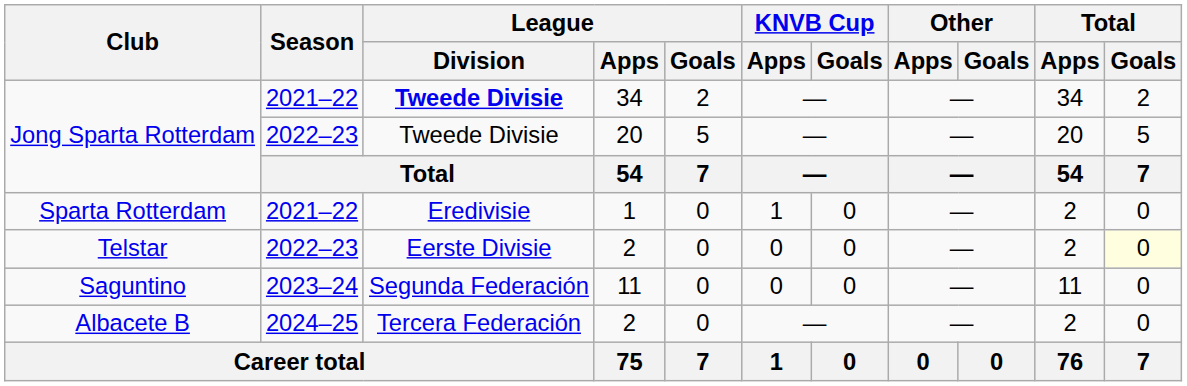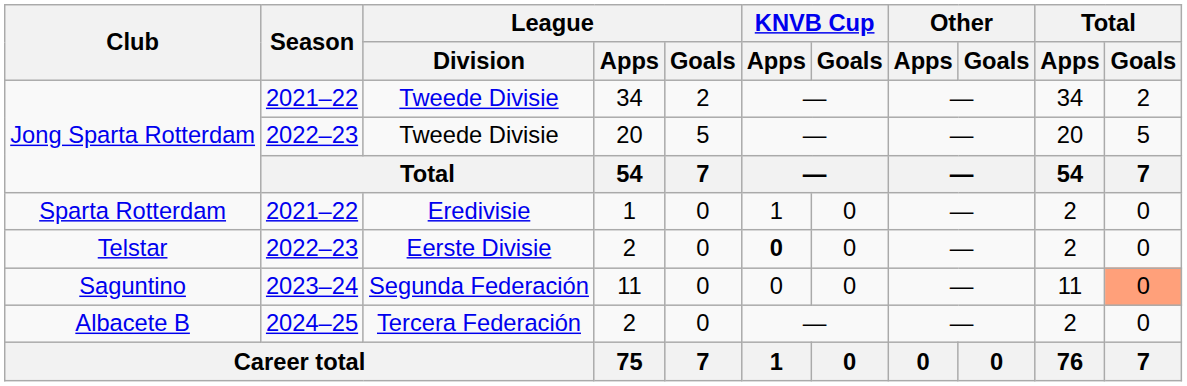(479, 98) bold -> (479, 98) normal
(776, 248) normal -> (776, 248) bold
(1143, 248) lightyellow background -> (1143, 248) no background
(1143, 286) no background -> (1143, 286) lightsalmon background
